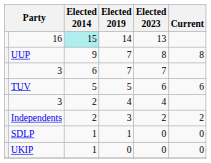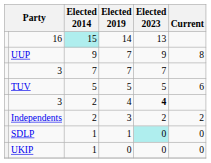(164, 55) 8 -> (164, 55) 9
(94, 71) 6 -> (94, 71) 7
(164, 87) 6 -> (164, 87) 5
(164, 102) normal -> (164, 102) bold
(164, 134) no background -> (164, 134) paleturquoise background
